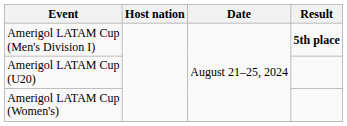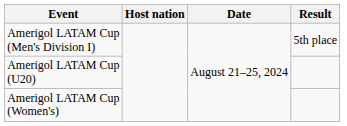(317, 39) bold -> (315, 39) normal
